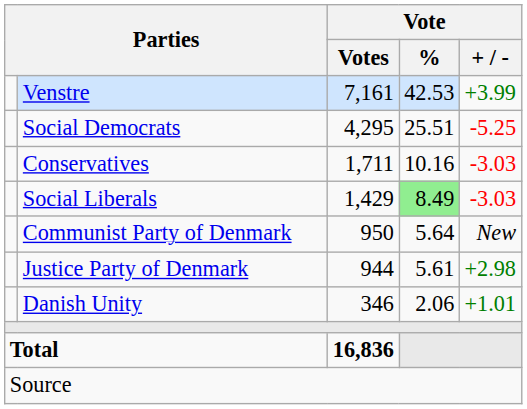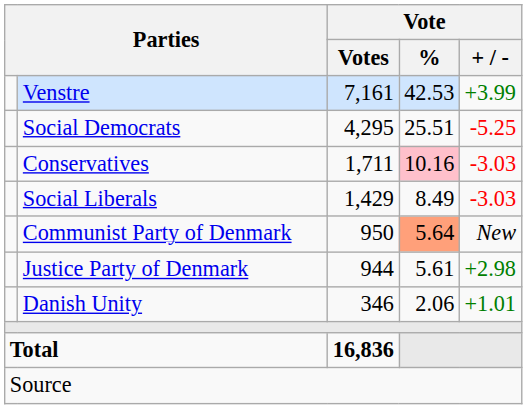(429, 163) no background -> (429, 163) pink background
(435, 198) lightgreen background -> (435, 198) no background
(435, 233) no background -> (435, 233) lightsalmon background
